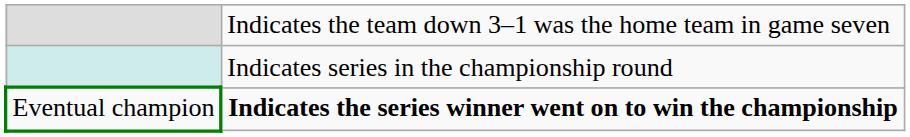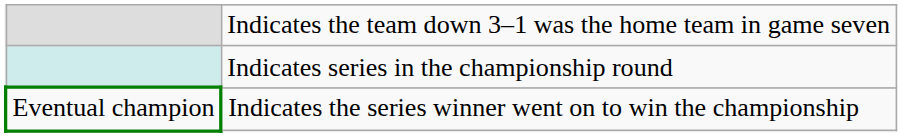(563, 108) bold -> (544, 108) normal
